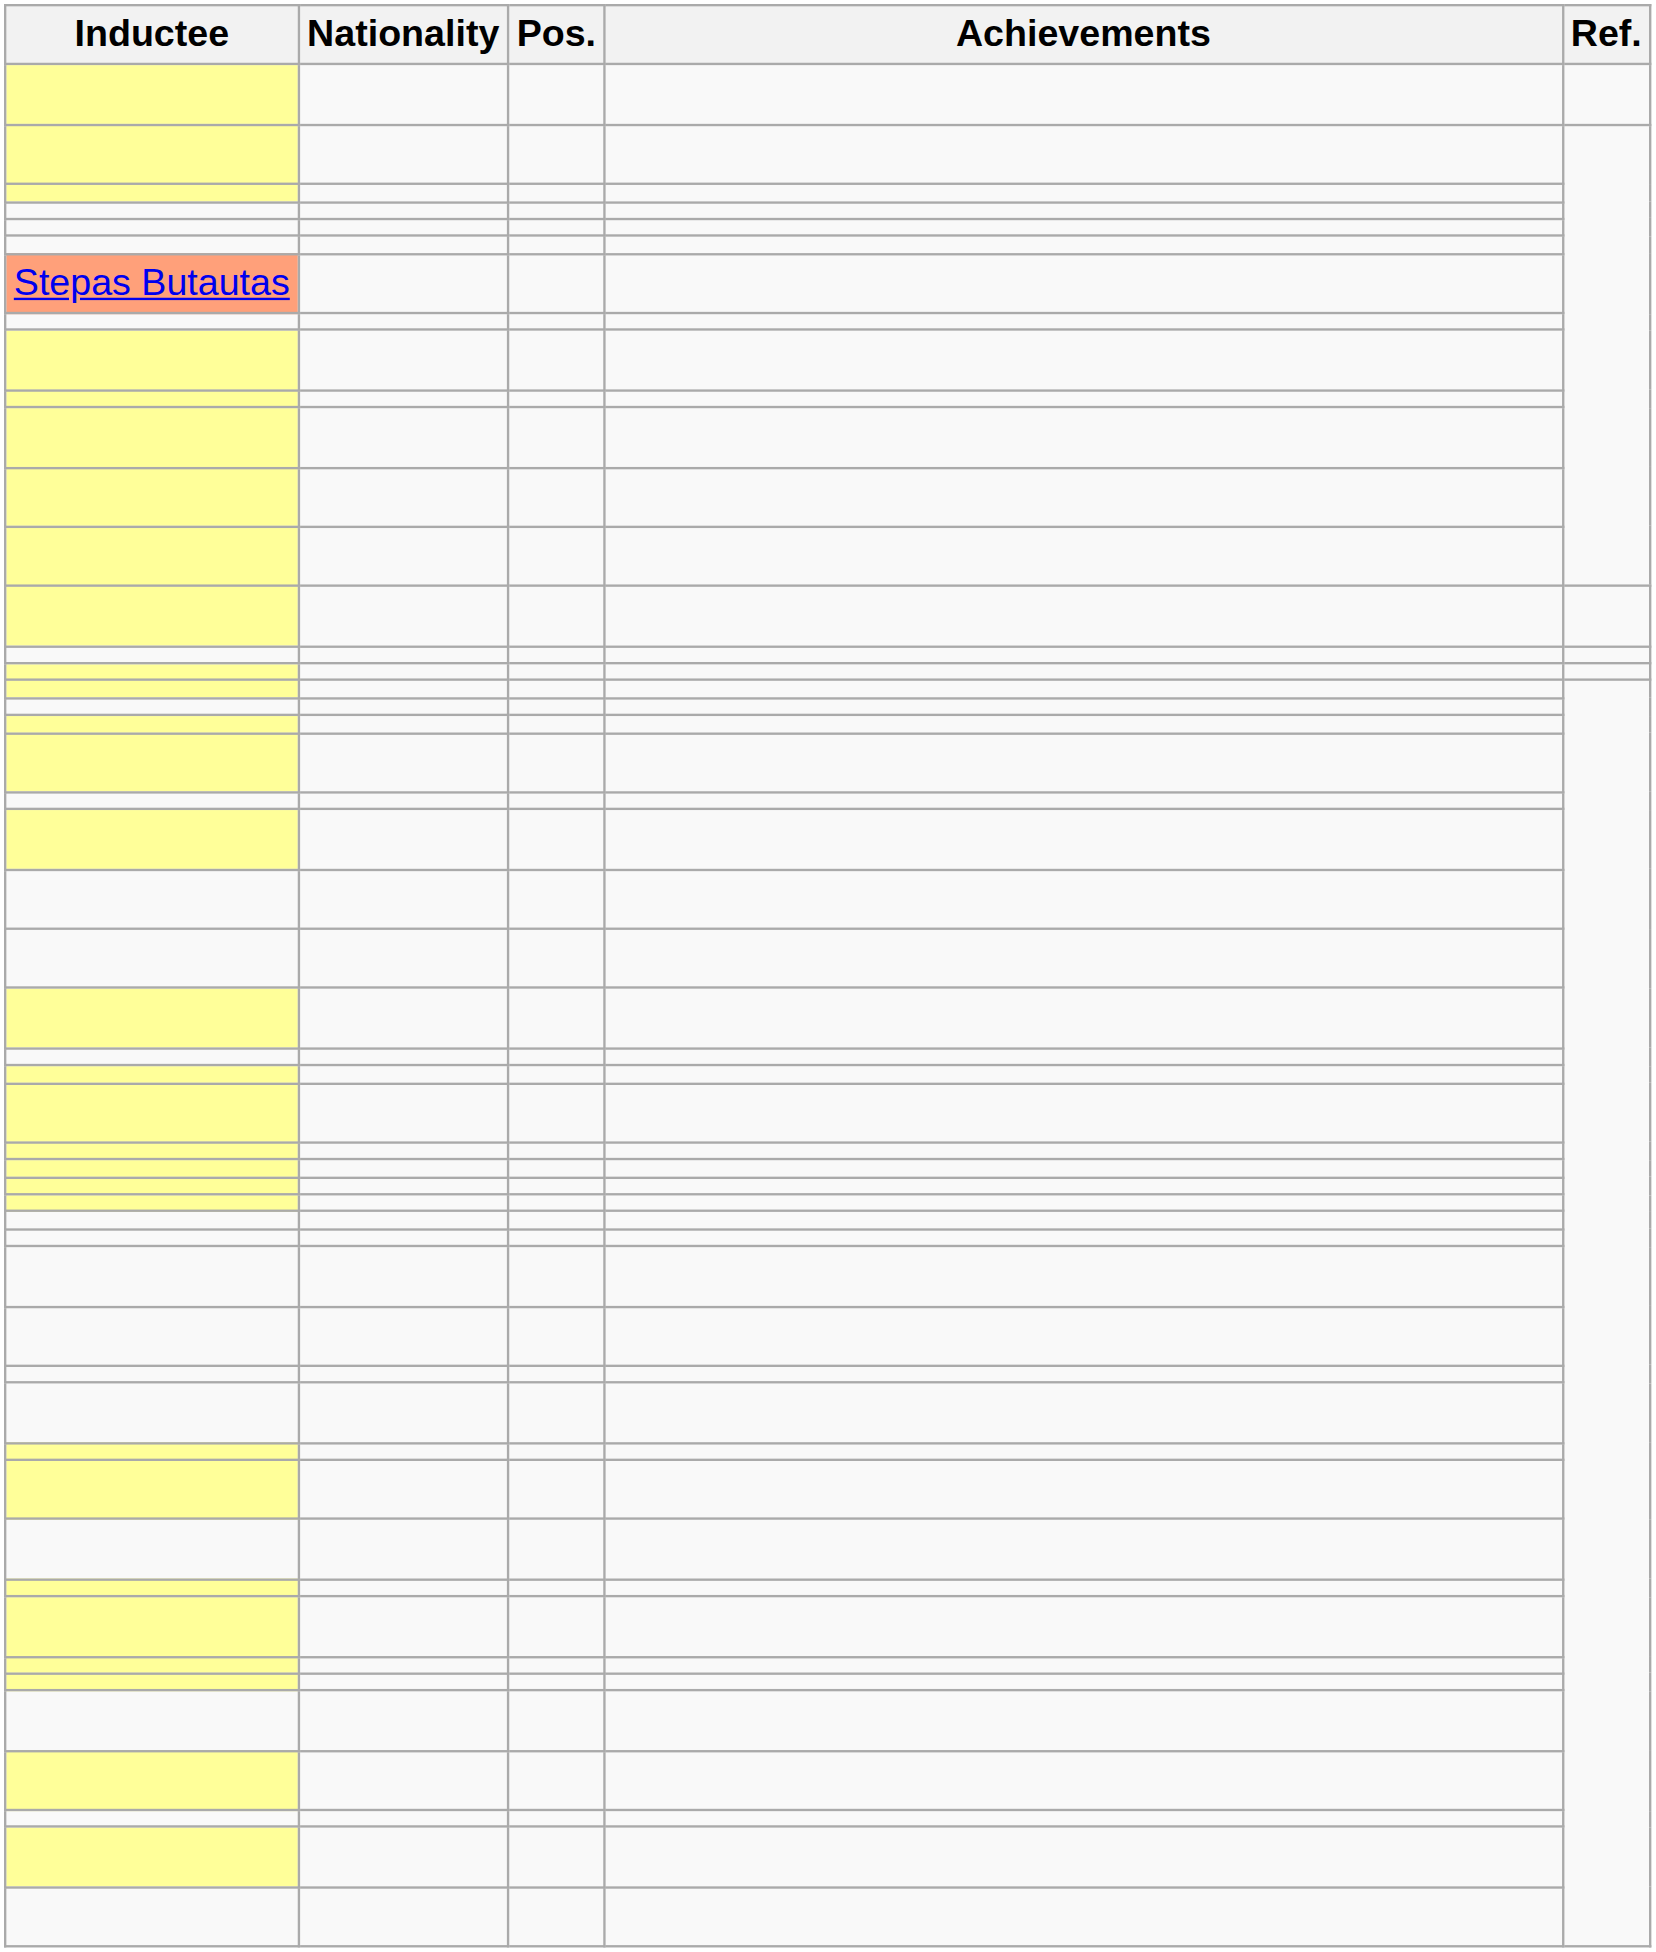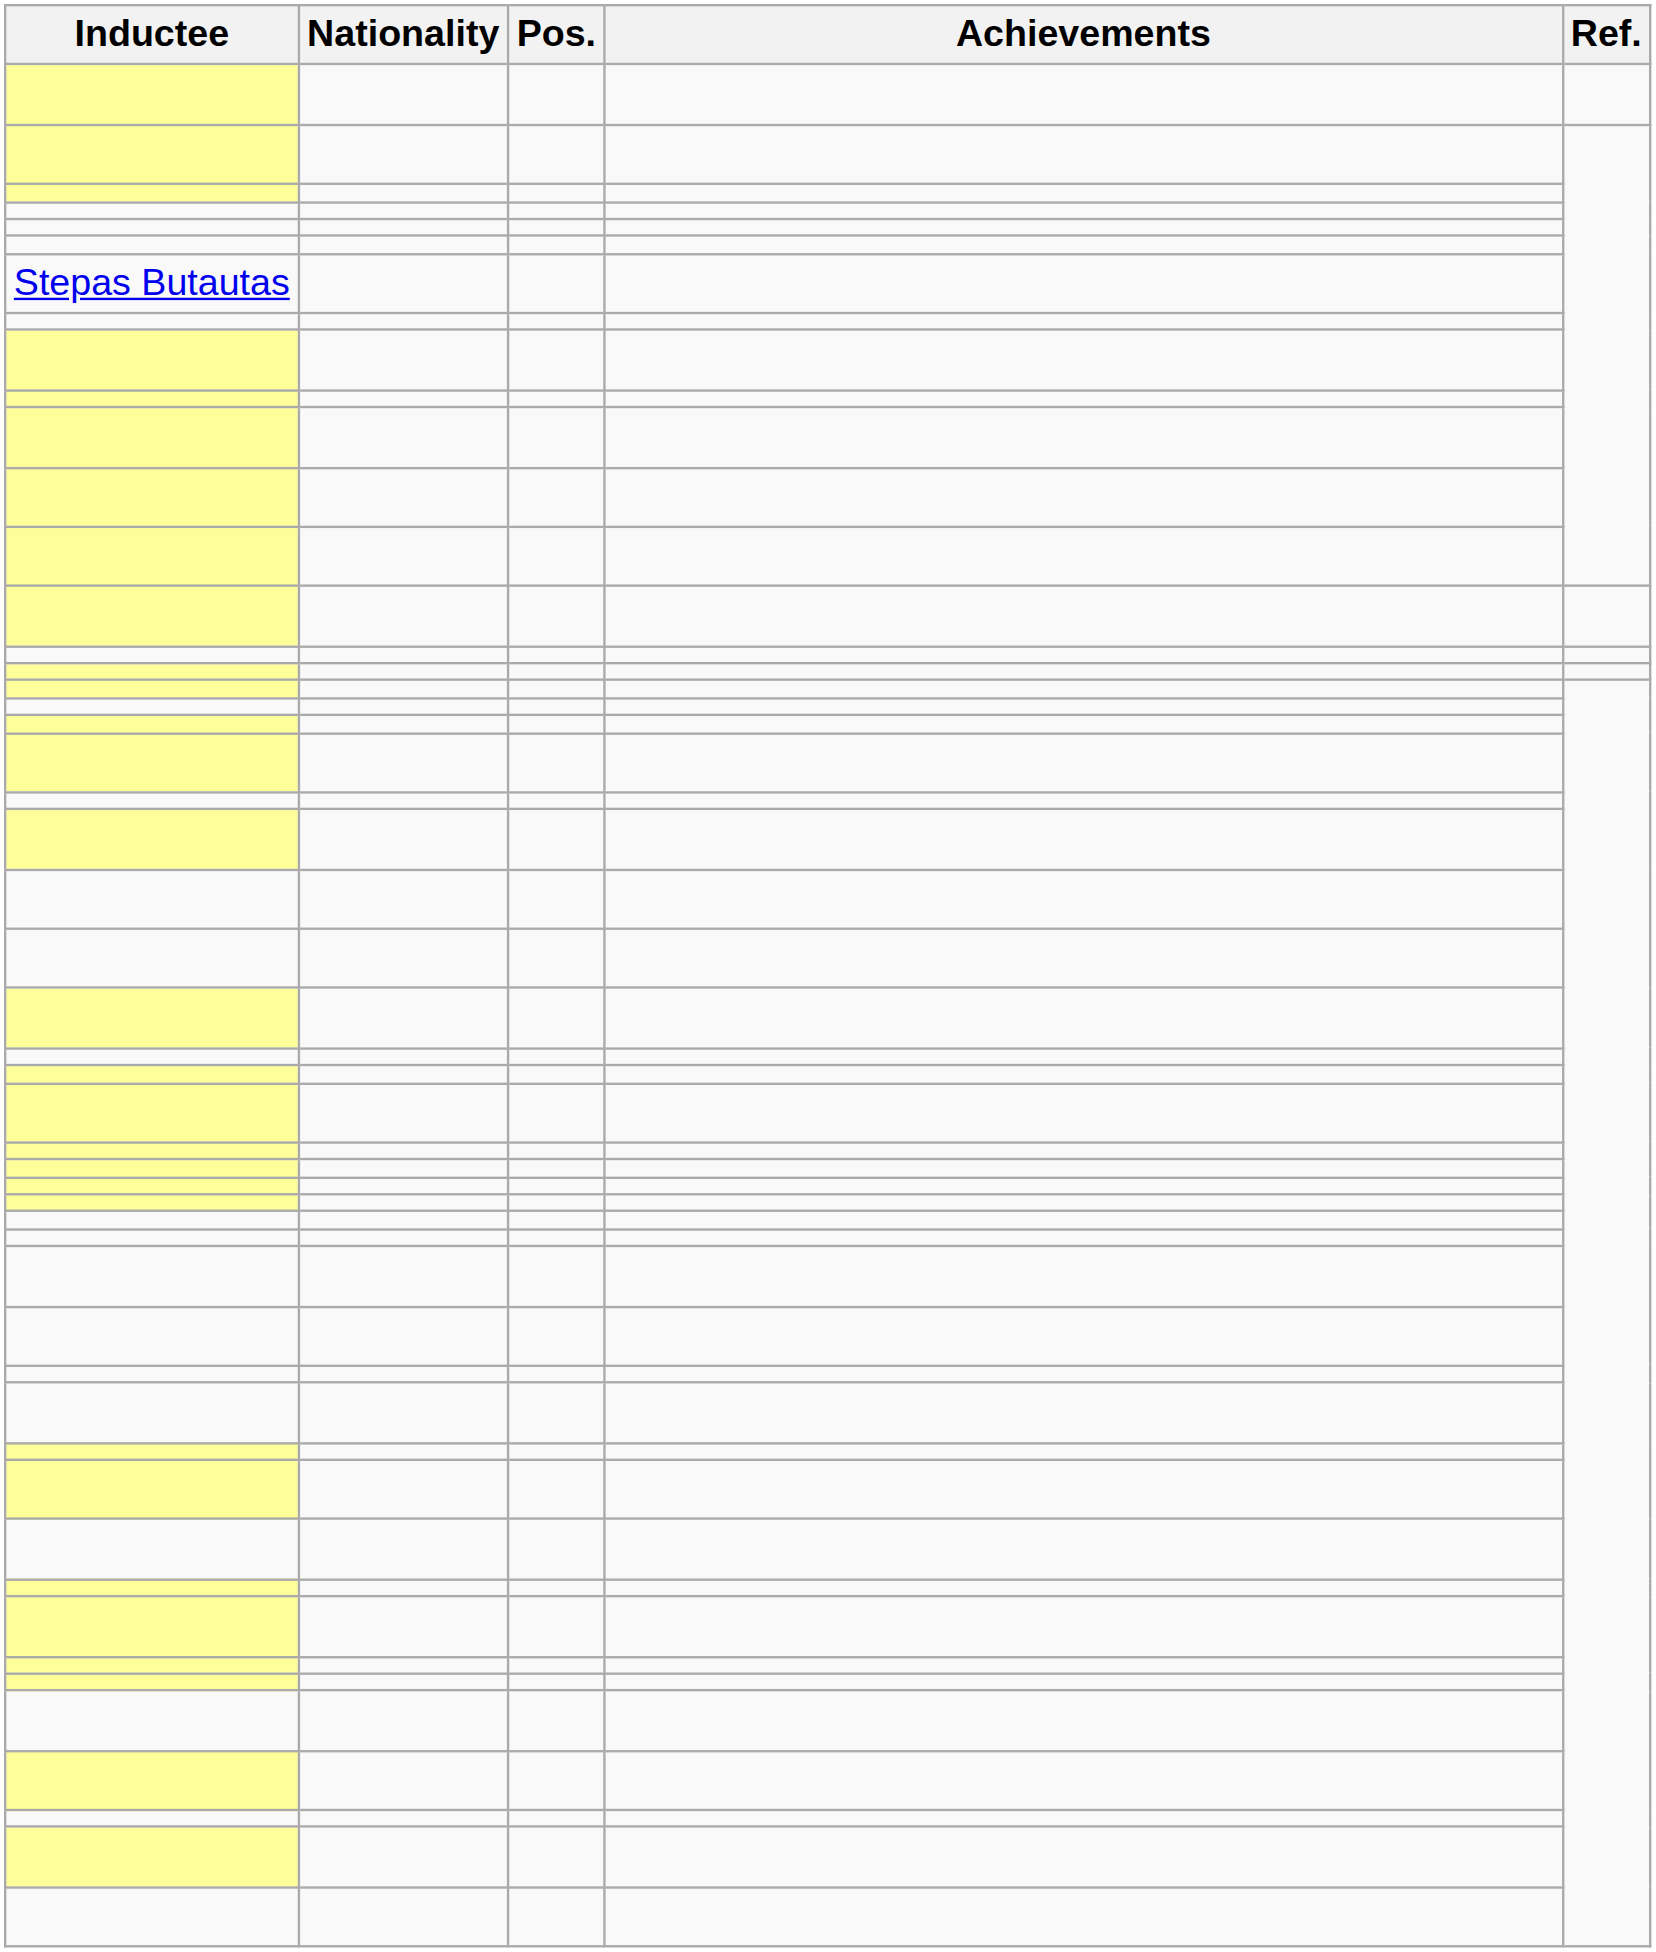(152, 282) lightsalmon background -> (152, 282) no background
